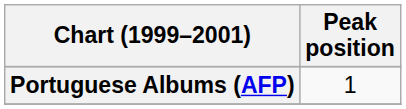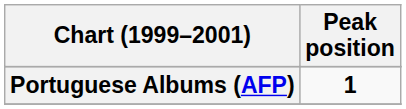(350, 85) normal -> (350, 85) bold
